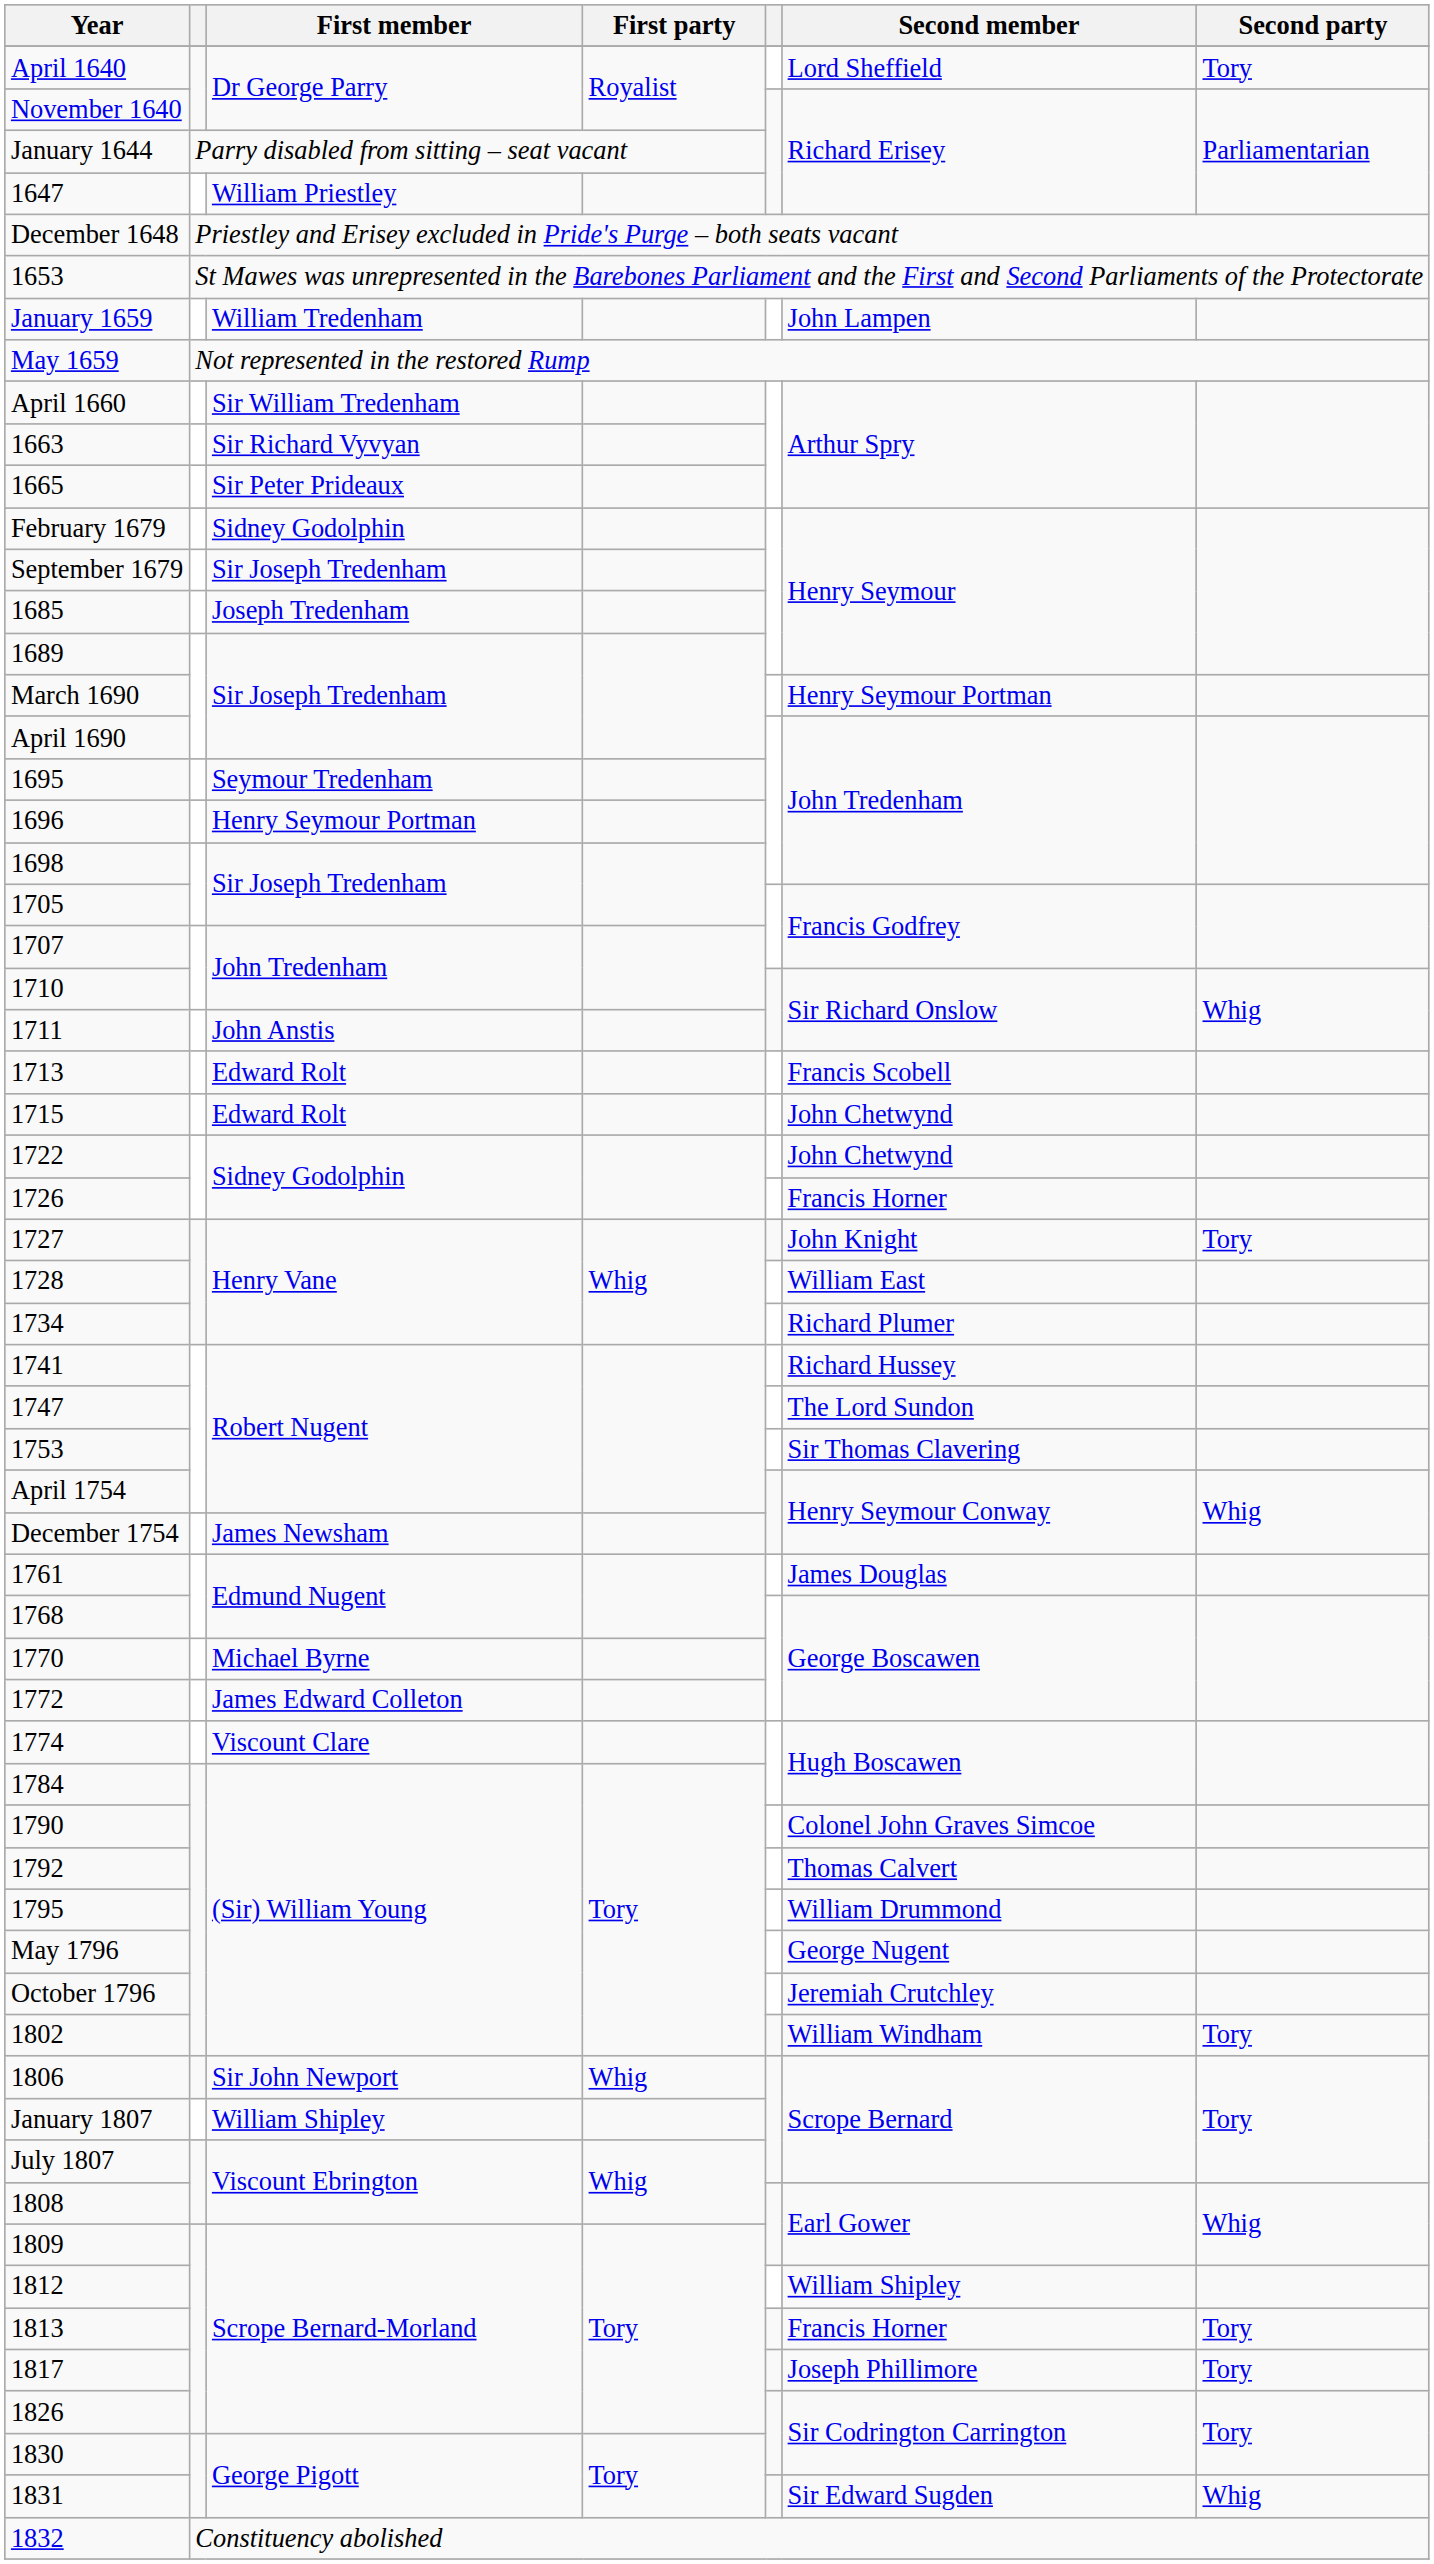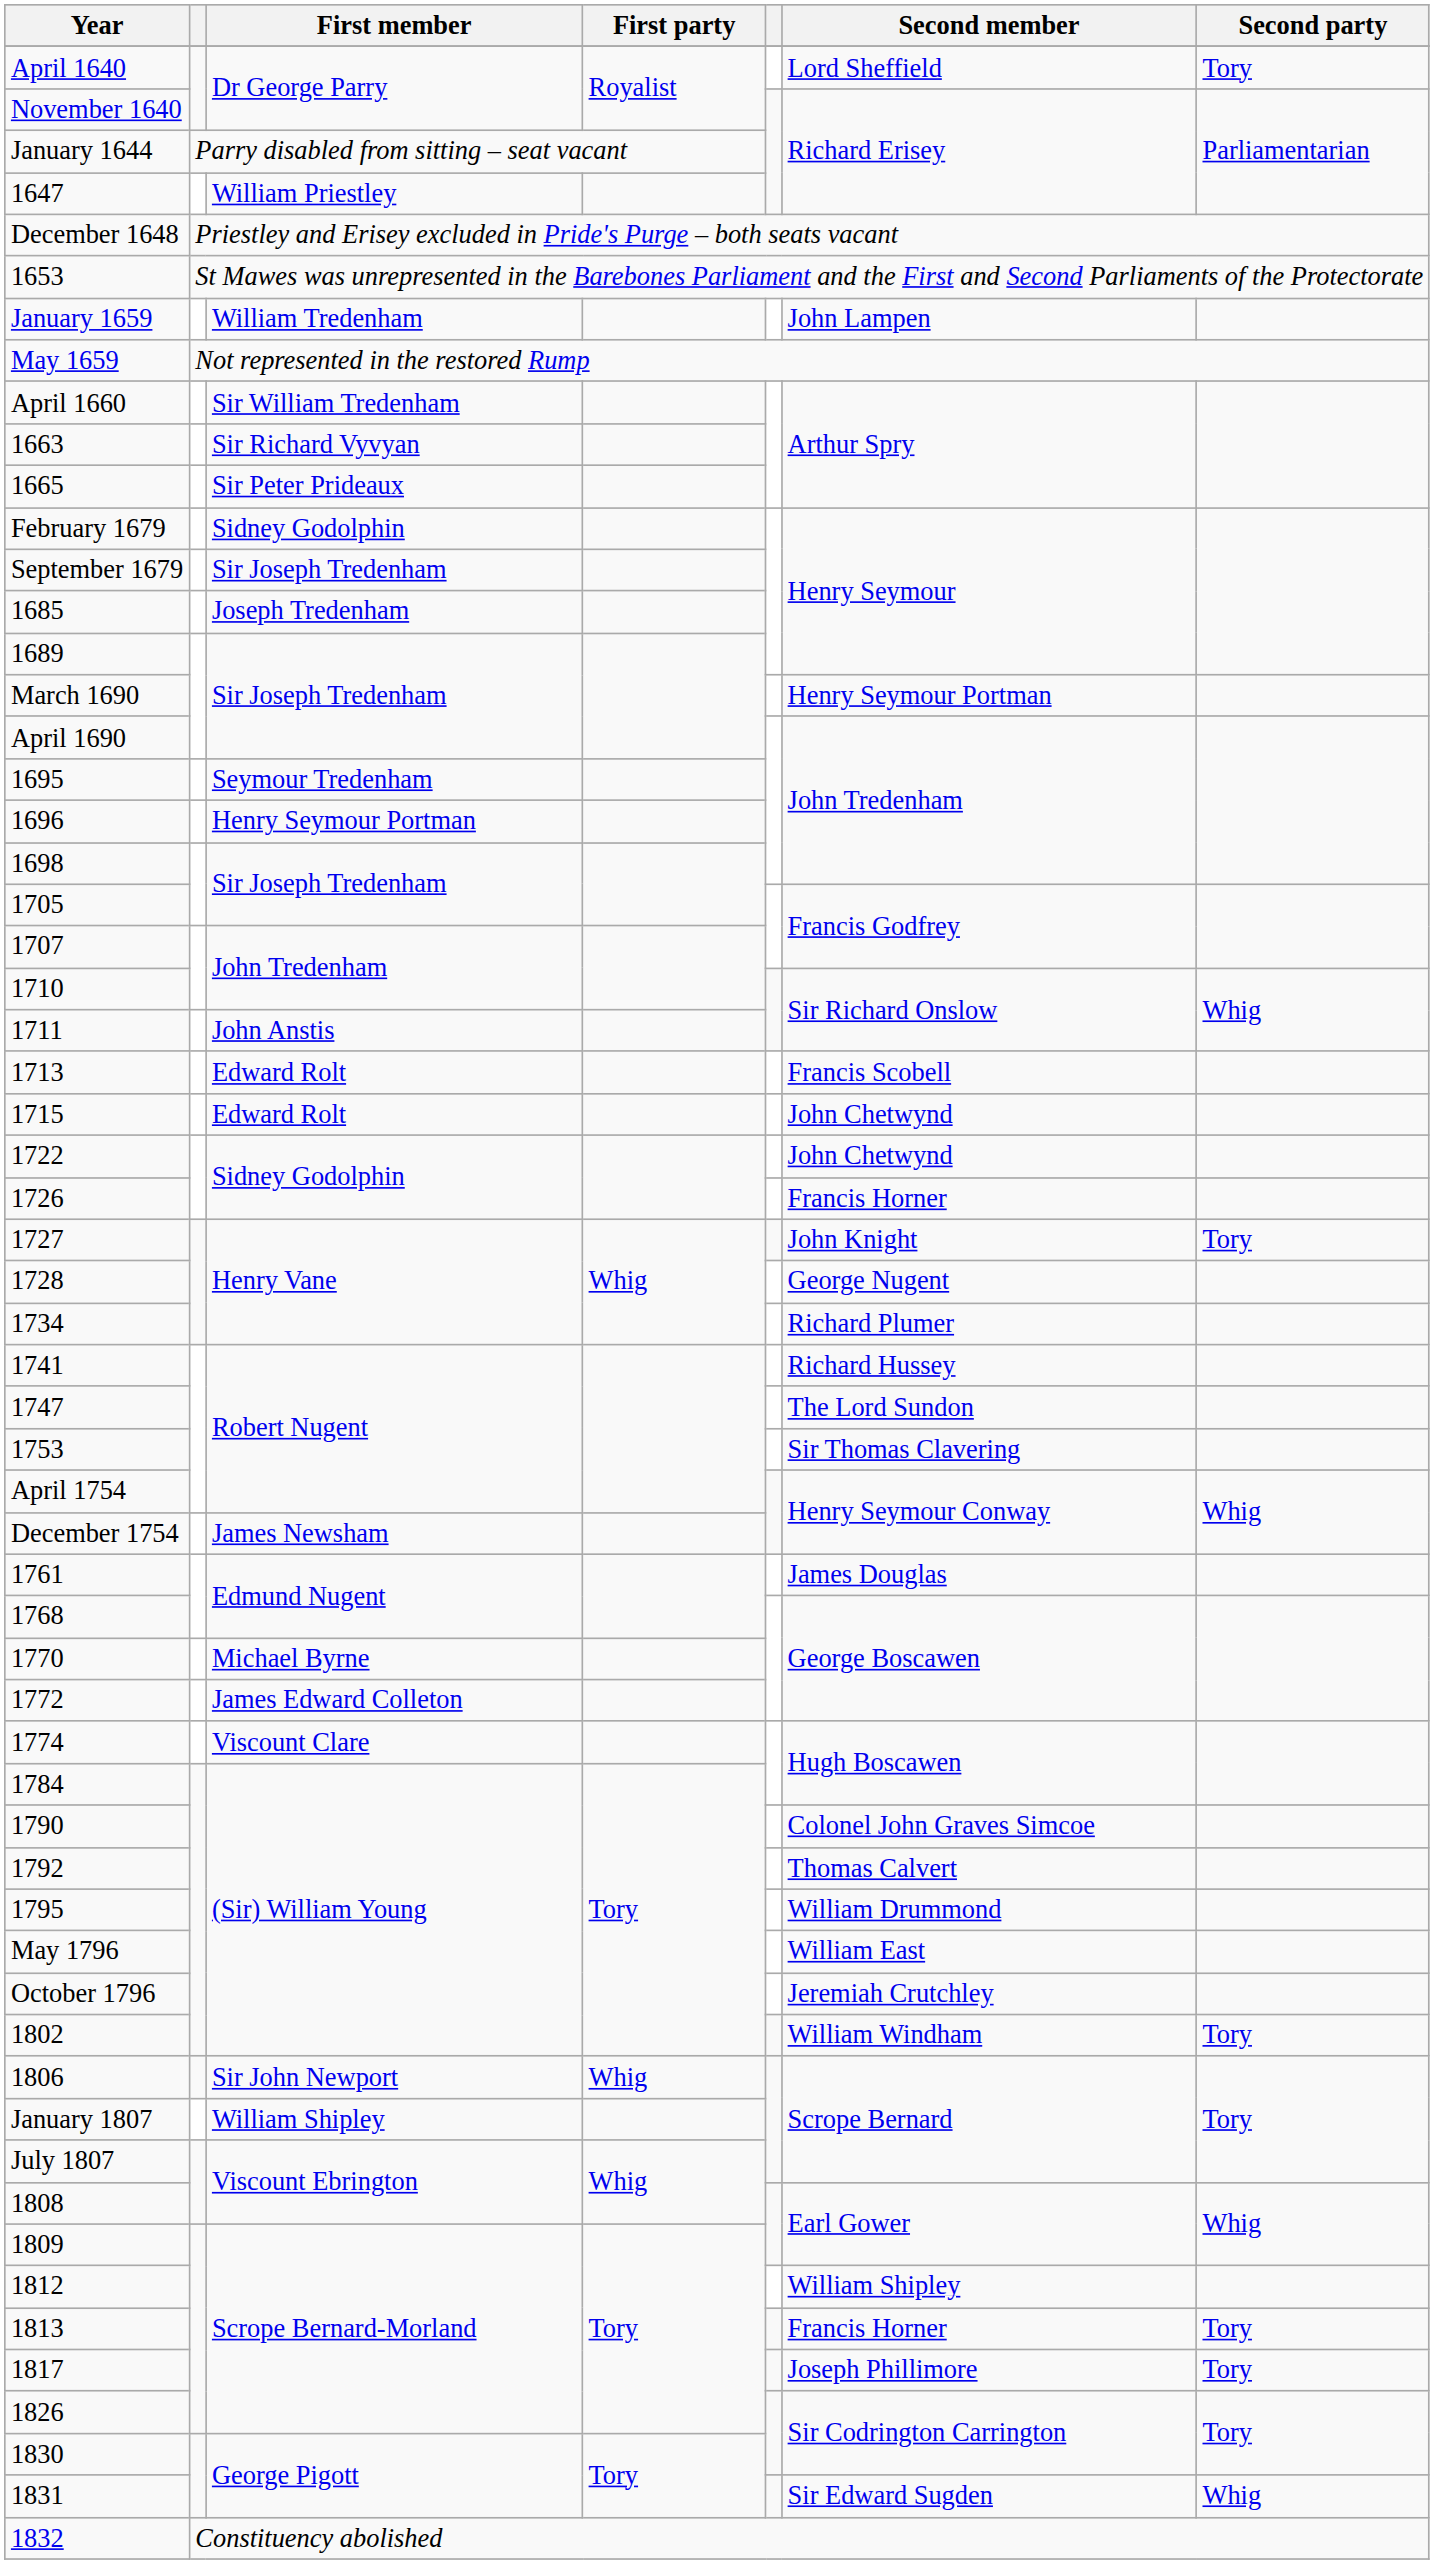(856, 1281) William East -> (868, 1281) George Nugent
(868, 1951) George Nugent -> (856, 1951) William East
